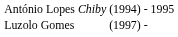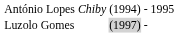(125, 25) no background -> (125, 25) lightgrey background
